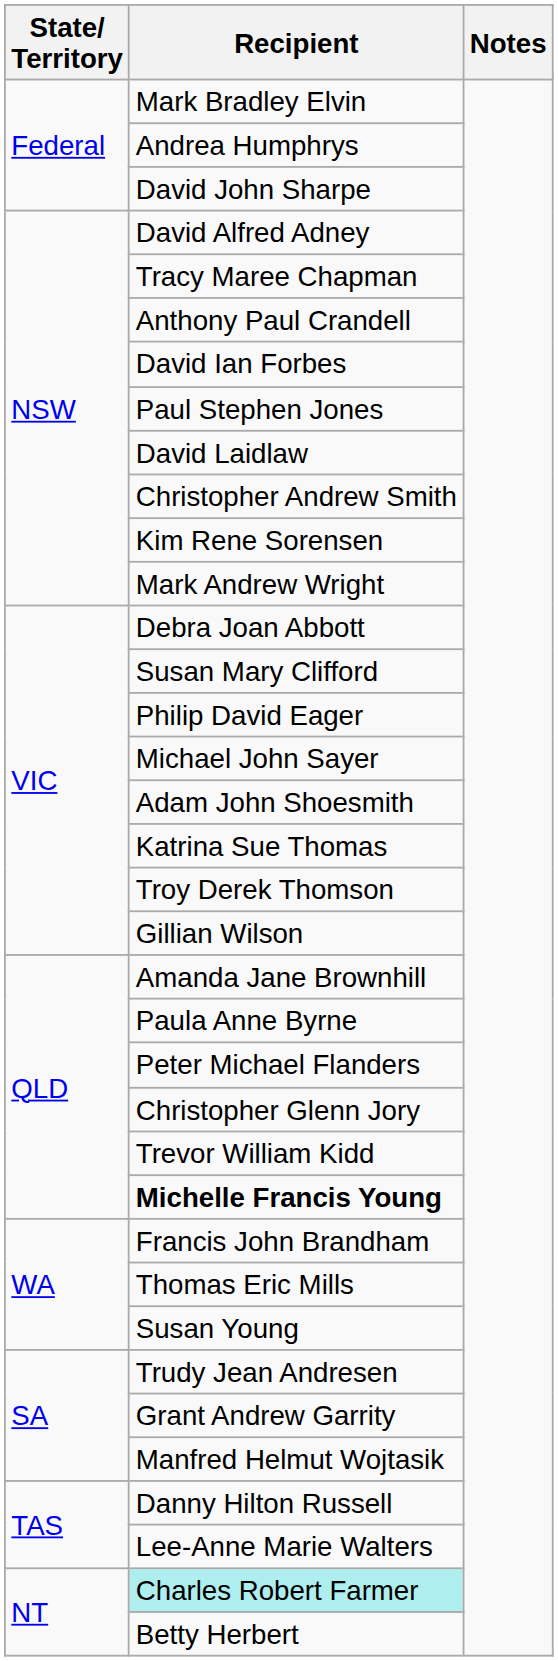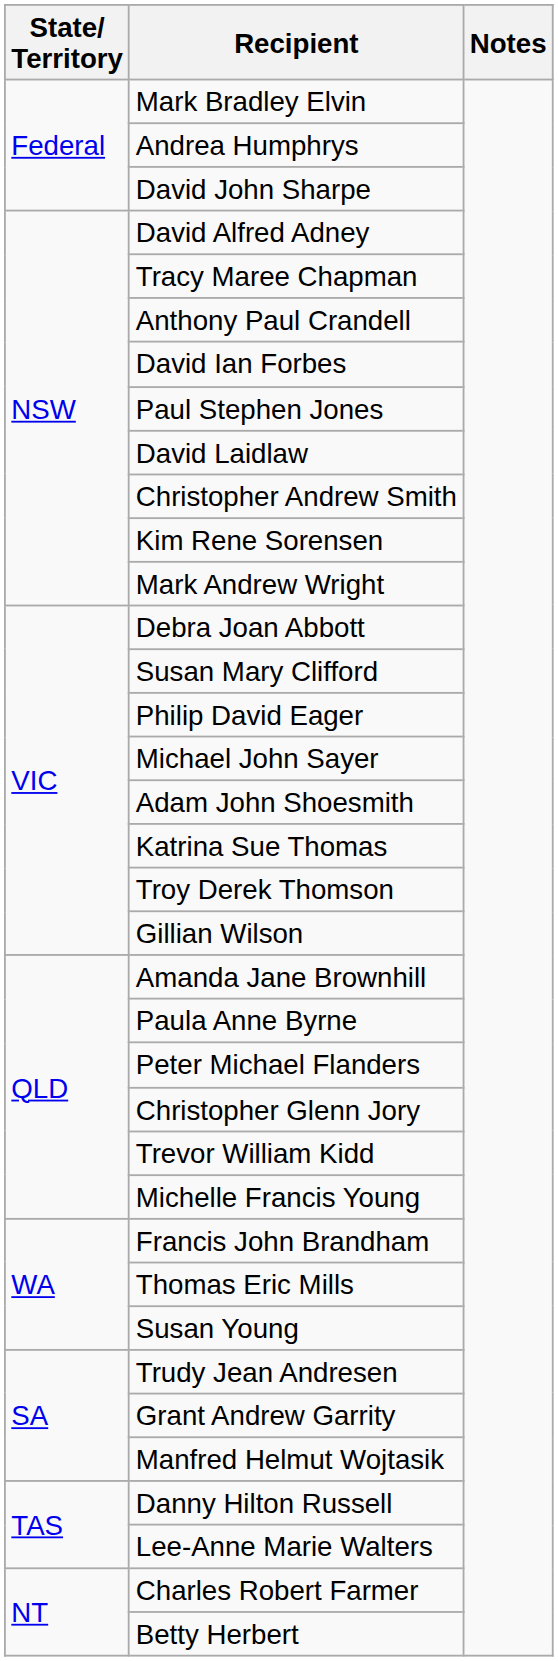(289, 1197) bold -> (278, 1197) normal
(277, 1591) paleturquoise background -> (277, 1591) no background
